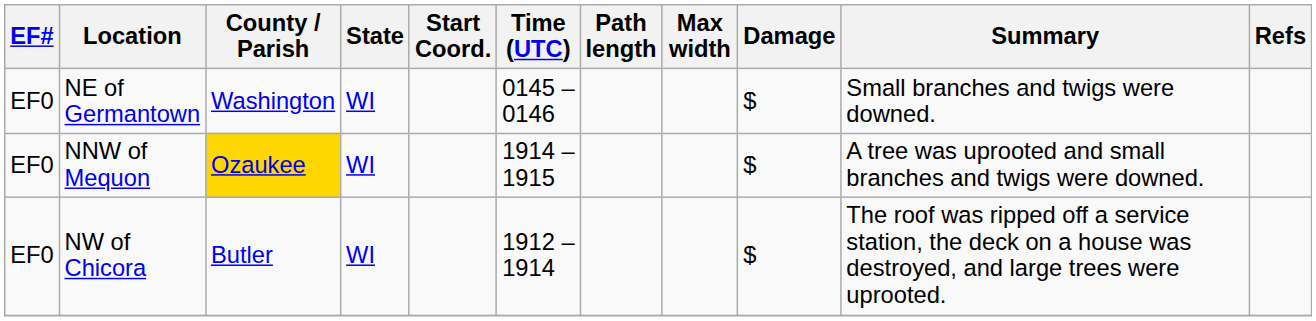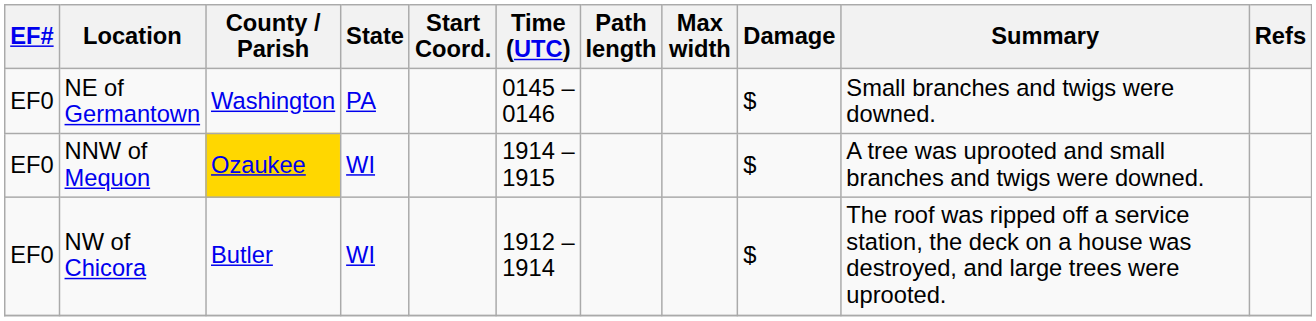(361, 100) WI -> (361, 100) PA
